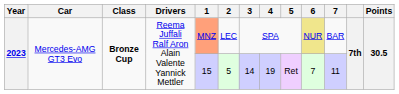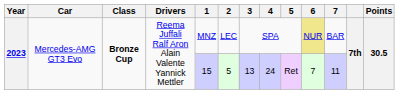(207, 35) lightsalmon background -> (207, 35) no background
(250, 71) 14 -> (250, 71) 13
(270, 71) 19 -> (270, 71) 24
